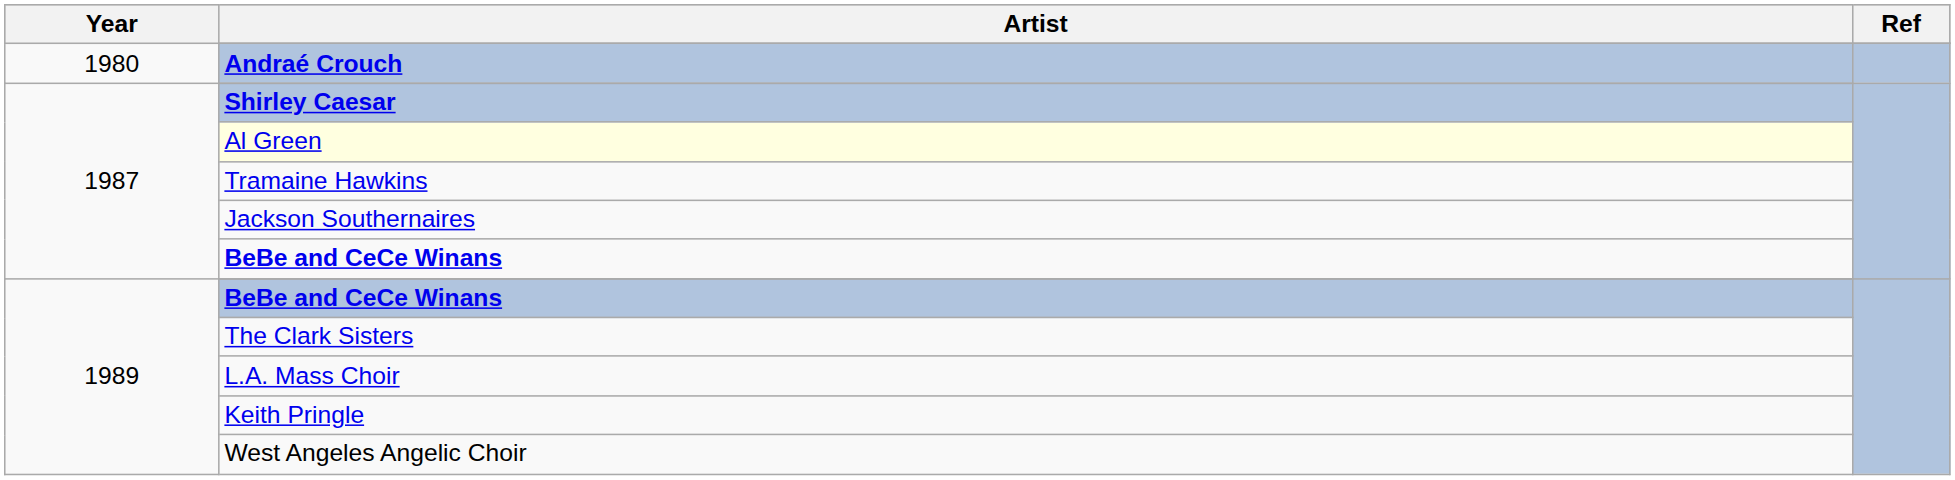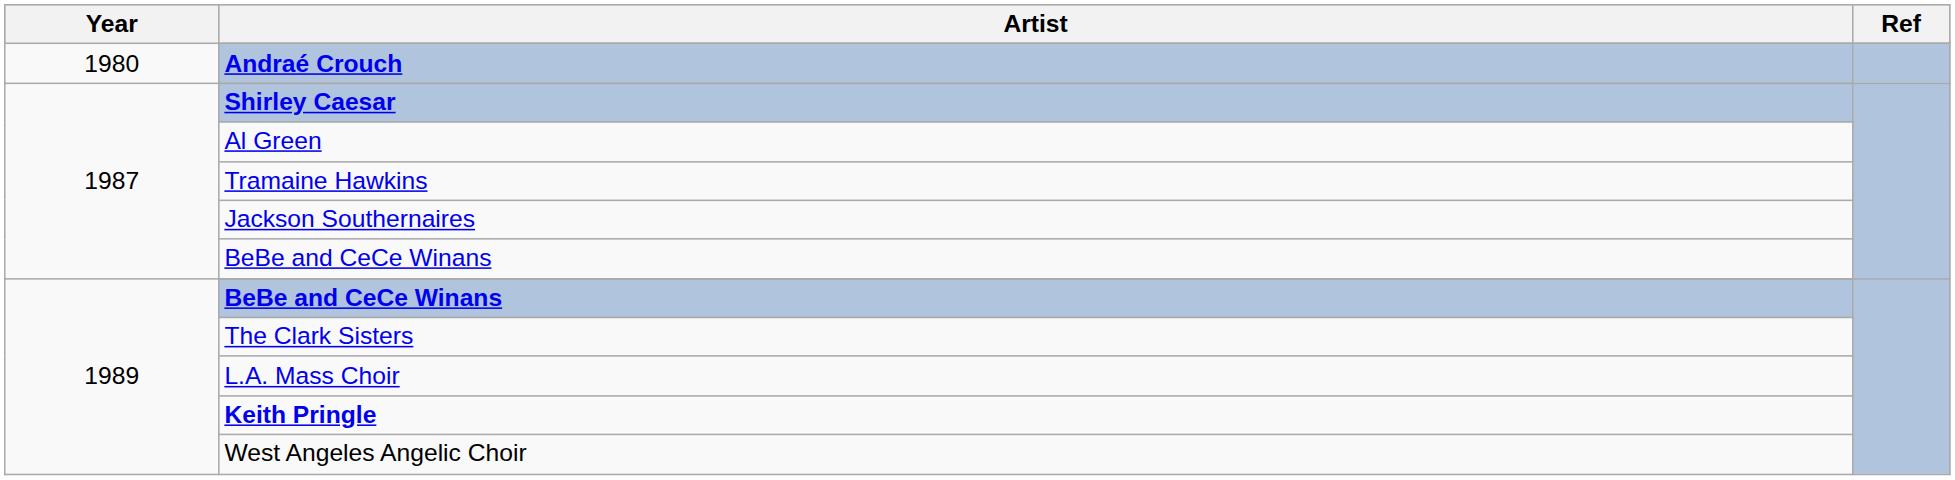(273, 141) lightyellow background -> (273, 141) no background
(363, 258) bold -> (358, 258) normal
(294, 414) normal -> (300, 414) bold
